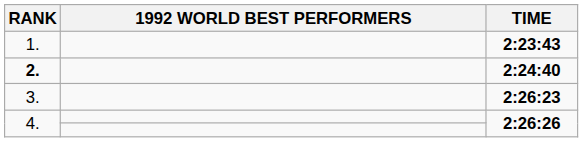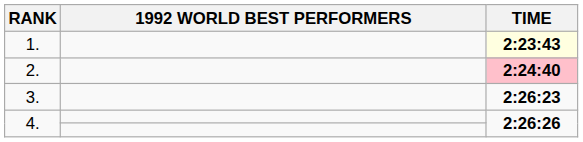(532, 45) no background -> (532, 45) lightyellow background
(33, 71) bold -> (33, 71) normal
(532, 71) no background -> (532, 71) pink background
